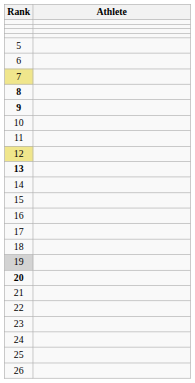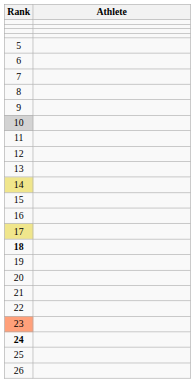(19, 76) khaki background -> (19, 76) no background
(19, 92) bold -> (19, 92) normal
(19, 107) bold -> (19, 107) normal
(19, 123) no background -> (19, 123) lightgrey background
(19, 154) khaki background -> (19, 154) no background
(19, 169) bold -> (19, 169) normal
(19, 185) no background -> (19, 185) khaki background
(19, 231) no background -> (19, 231) khaki background
(19, 246) normal -> (19, 246) bold
(19, 262) lightgrey background -> (19, 262) no background
(19, 277) bold -> (19, 277) normal
(19, 324) no background -> (19, 324) lightsalmon background
(19, 339) normal -> (19, 339) bold
